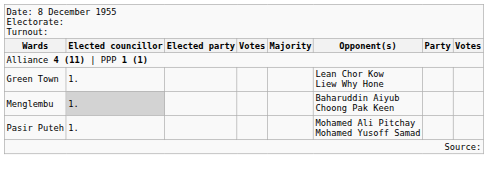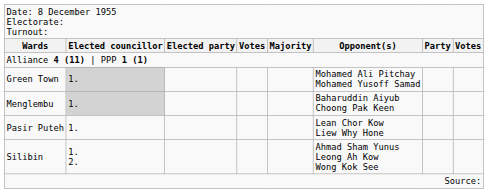(73, 79) no background -> (73, 79) lightgrey background
(350, 79) Lean Chor Kow Liew Why Hone -> (368, 79) Mohamed Ali Pitchay Mohamed Yusoff Samad
(368, 128) Mohamed Ali Pitchay Mohamed Yusoff Samad -> (350, 128) Lean Chor Kow Liew Why Hone
+ row: (25, 157)
